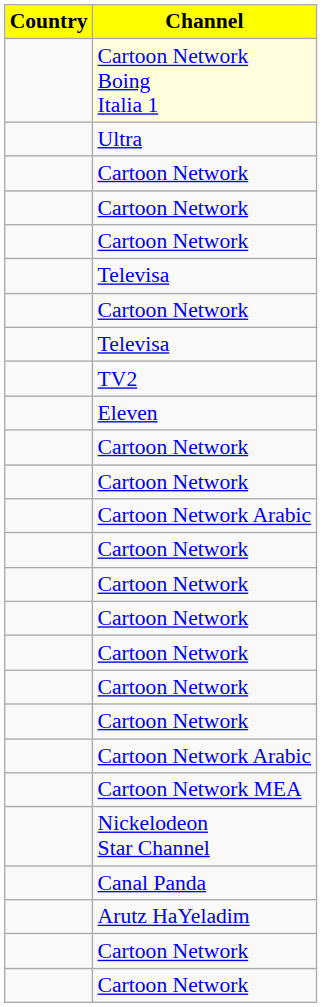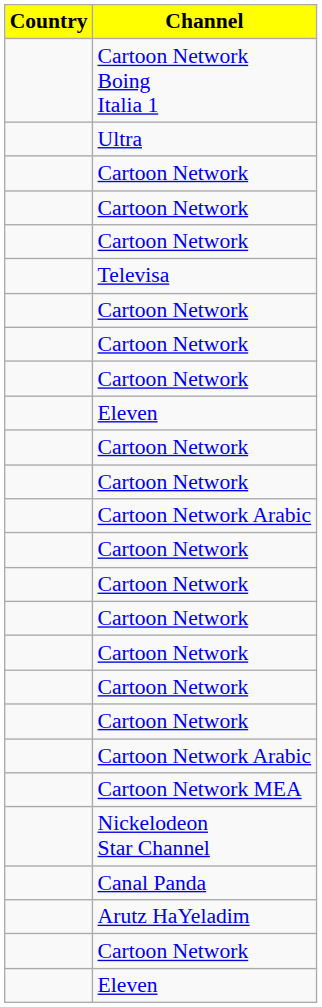(173, 80) lightyellow background -> (173, 80) no background
(133, 344) Televisa -> (173, 344) Cartoon Network
(117, 378) TV2 -> (173, 378) Cartoon Network
(173, 985) Cartoon Network -> (128, 985) Eleven
